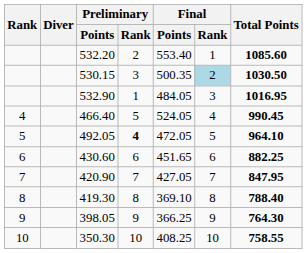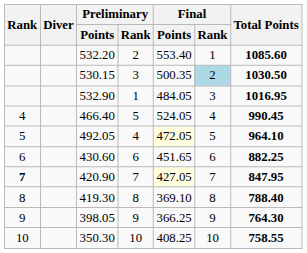(136, 136) bold -> (136, 136) normal
(174, 136) no background -> (174, 136) lightyellow background
(22, 177) normal -> (22, 177) bold
(174, 177) no background -> (174, 177) lightyellow background
